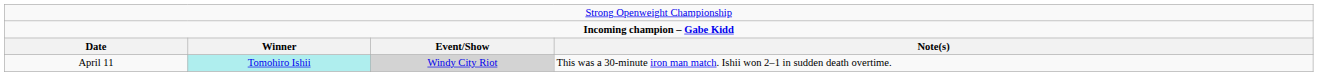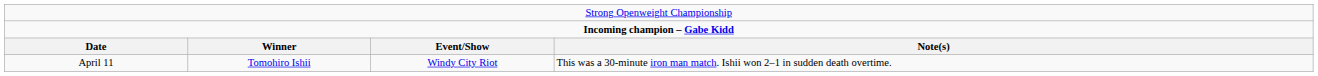(279, 63) paleturquoise background -> (279, 63) no background
(462, 63) lightgrey background -> (462, 63) no background
